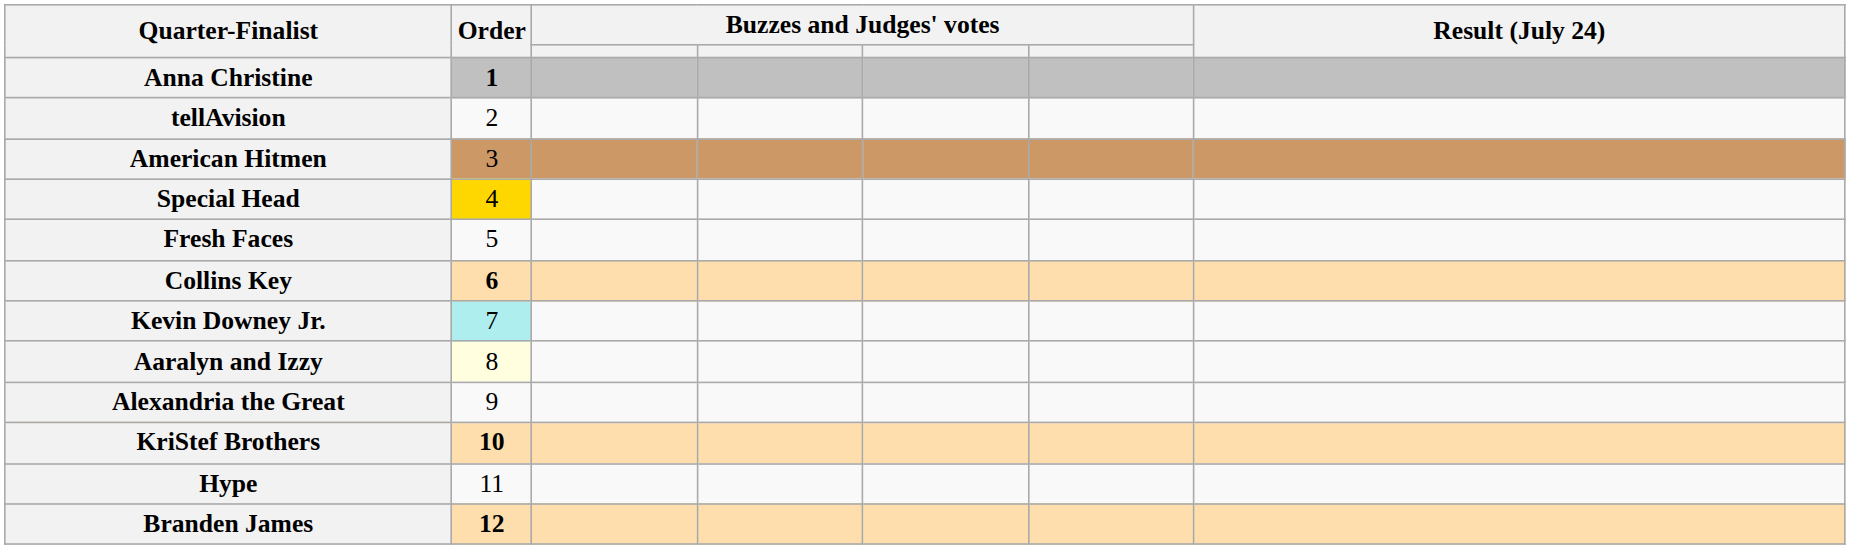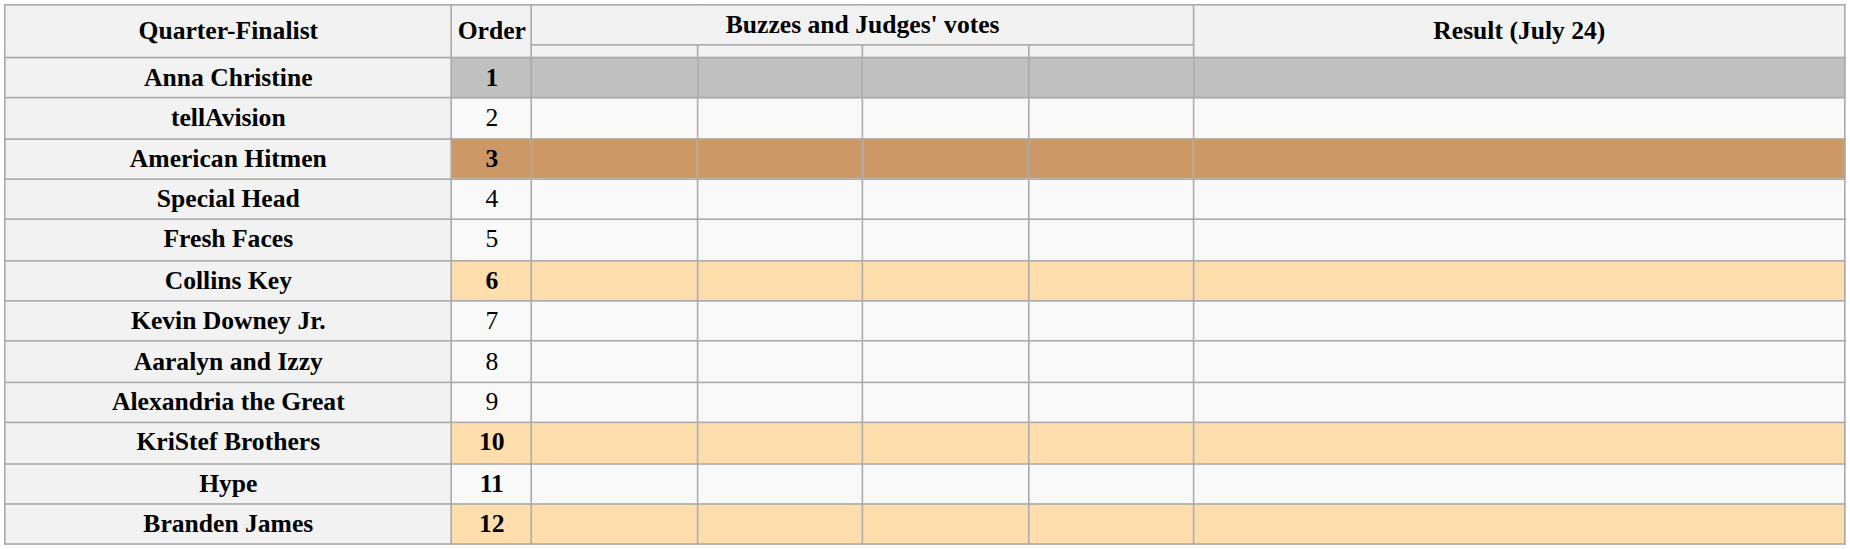(492, 158) normal -> (492, 158) bold
(492, 199) gold background -> (492, 199) no background
(492, 320) paleturquoise background -> (492, 320) no background
(492, 361) lightyellow background -> (492, 361) no background
(492, 483) normal -> (492, 483) bold
